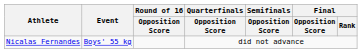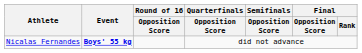(108, 42) normal -> (108, 42) bold
